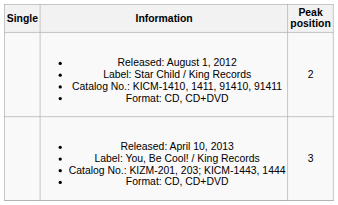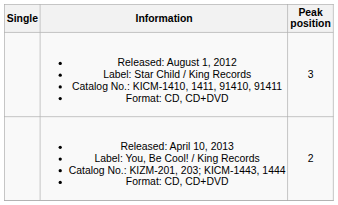(311, 74) 2 -> (311, 74) 3
(311, 158) 3 -> (311, 158) 2
